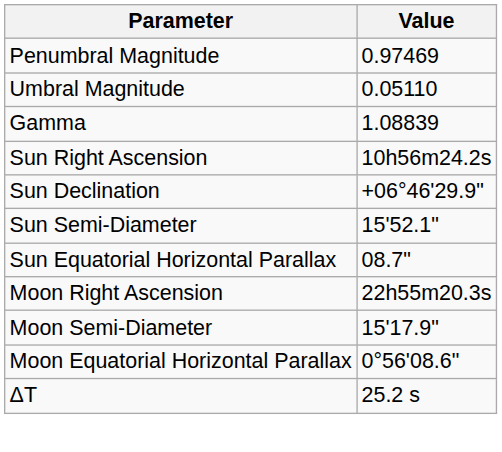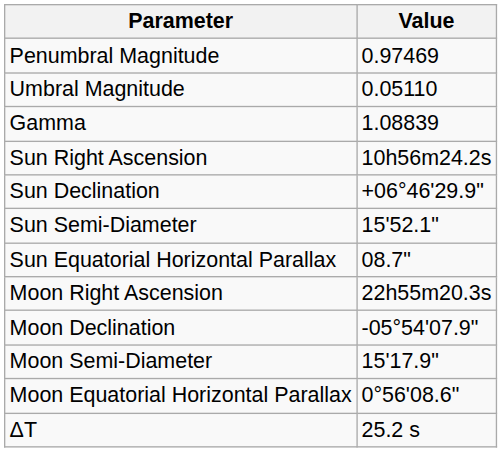+ row: (92, 327)
